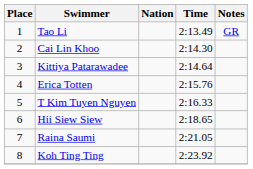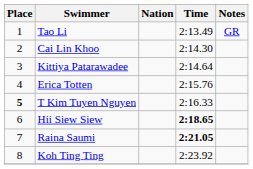(20, 102) normal -> (20, 102) bold
(196, 119) normal -> (196, 119) bold
(196, 137) normal -> (196, 137) bold
